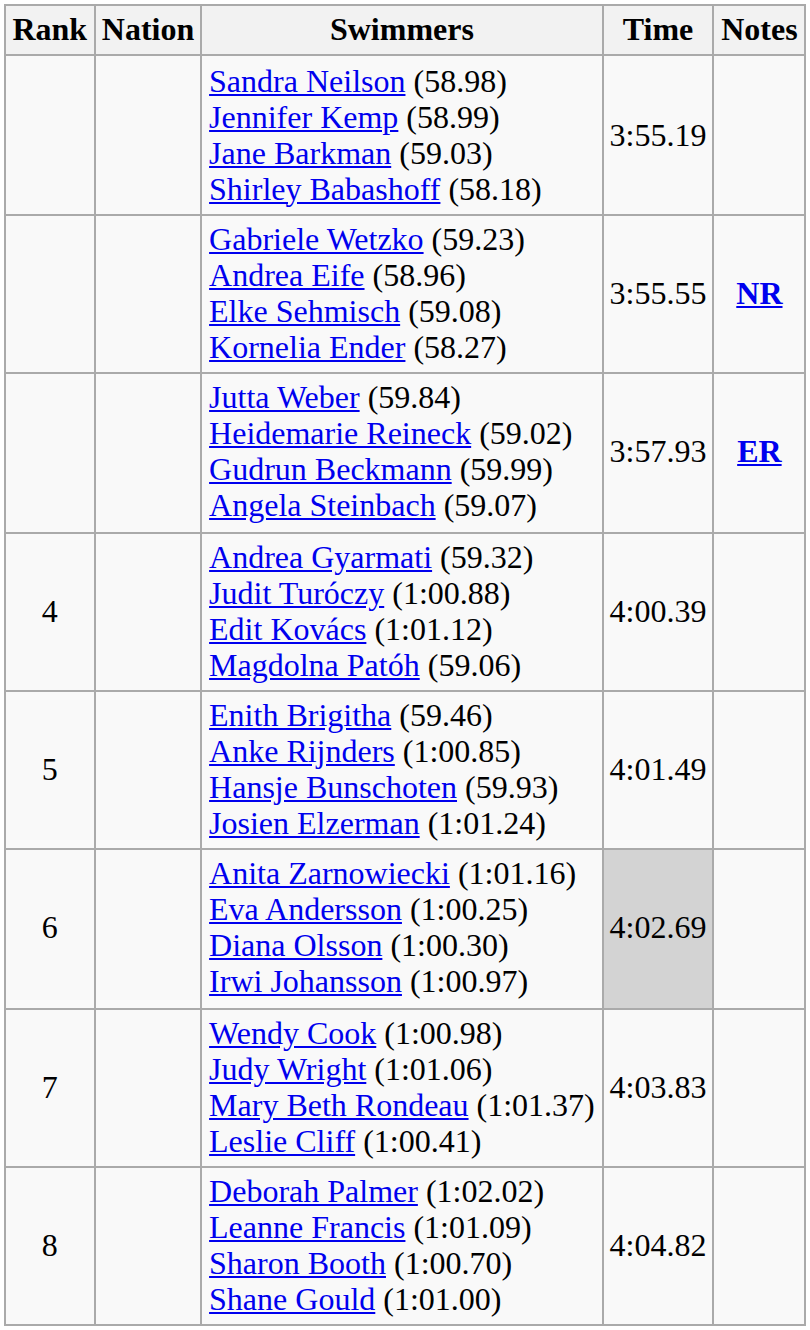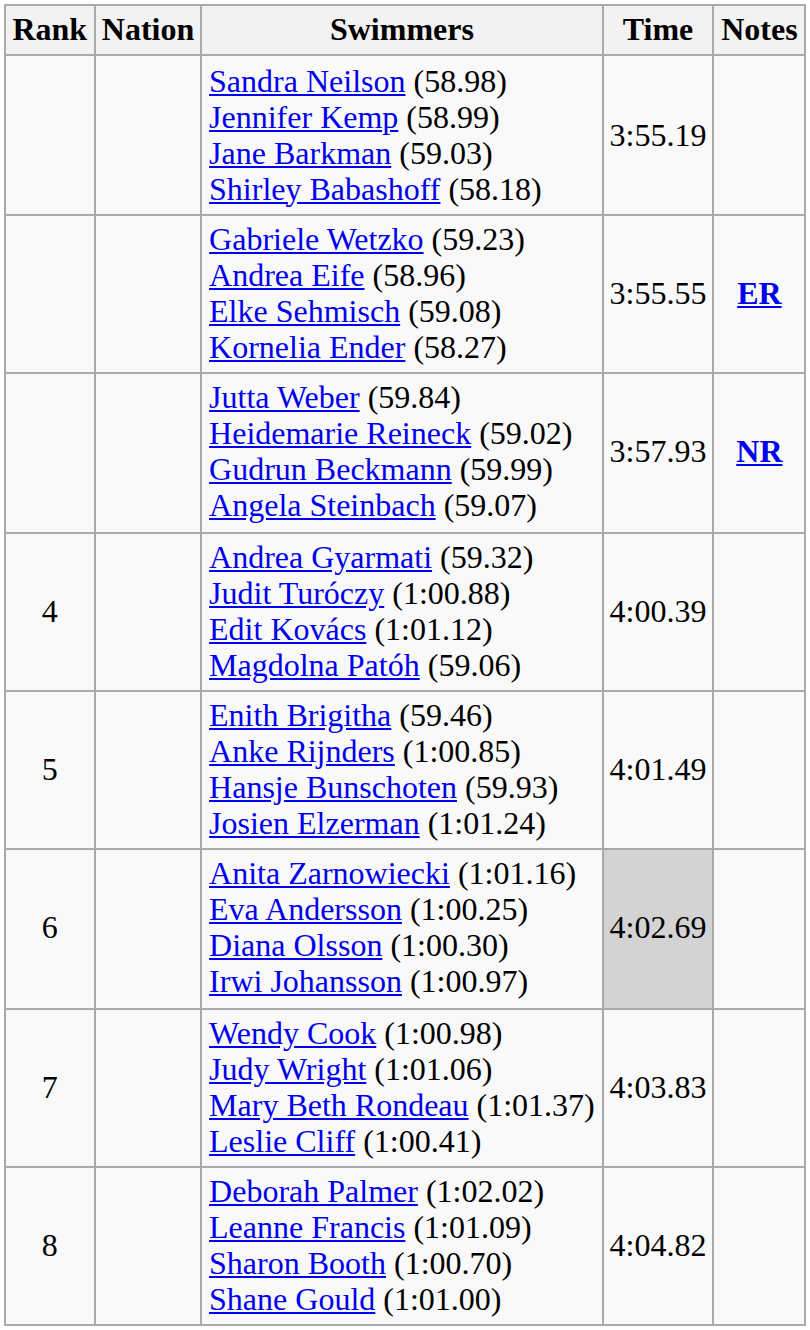(759, 293) NR -> (759, 293) ER
(759, 452) ER -> (759, 452) NR
